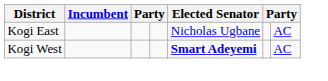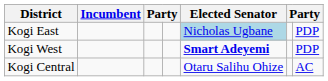(215, 31) no background -> (228, 31) lightblue background
(282, 31) AC -> (307, 31) PDP
(282, 49) AC -> (307, 49) PDP
+ row: (41, 67)
